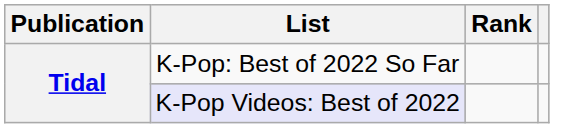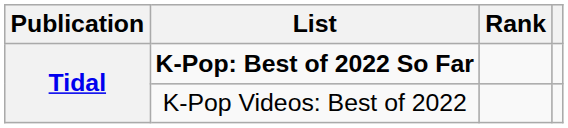(308, 63) normal -> (315, 63) bold
(308, 102) lavender background -> (315, 102) no background
